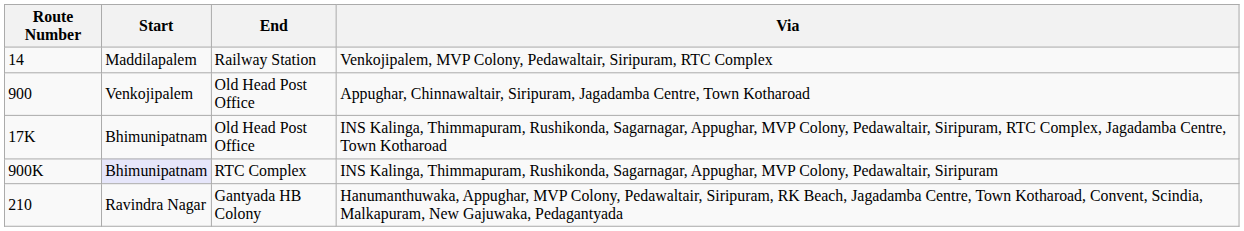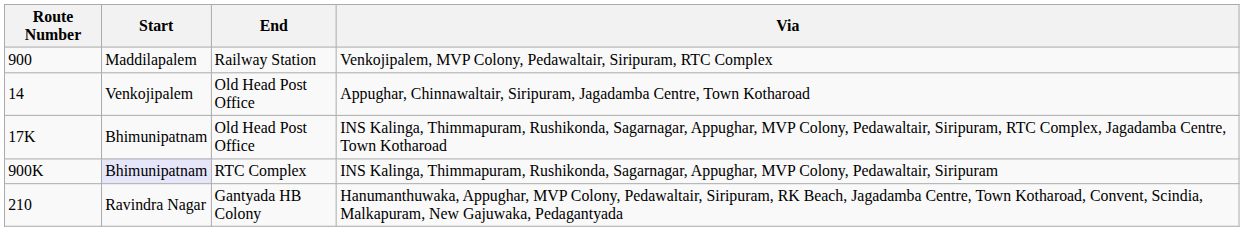(16, 60) 14 -> (20, 60) 900
(20, 94) 900 -> (16, 94) 14
